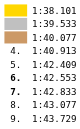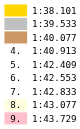(16, 78) bold -> (16, 78) normal
(16, 91) bold -> (16, 91) normal
(16, 105) no background -> (16, 105) lightyellow background
(16, 118) no background -> (16, 118) pink background
